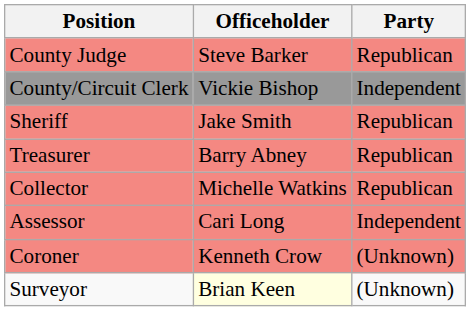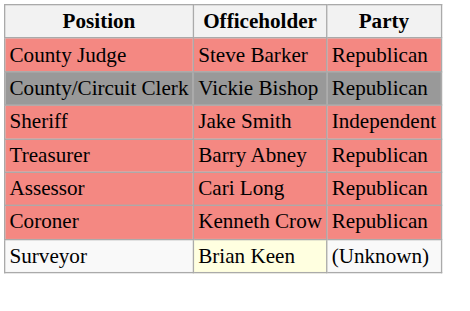(409, 88) Independent -> (380, 88) Republican
(405, 121) Republican -> (384, 121) Independent
- row: (49, 188)
(409, 222) Independent -> (380, 188) Republican
(405, 255) (Unknown) -> (380, 222) Republican
